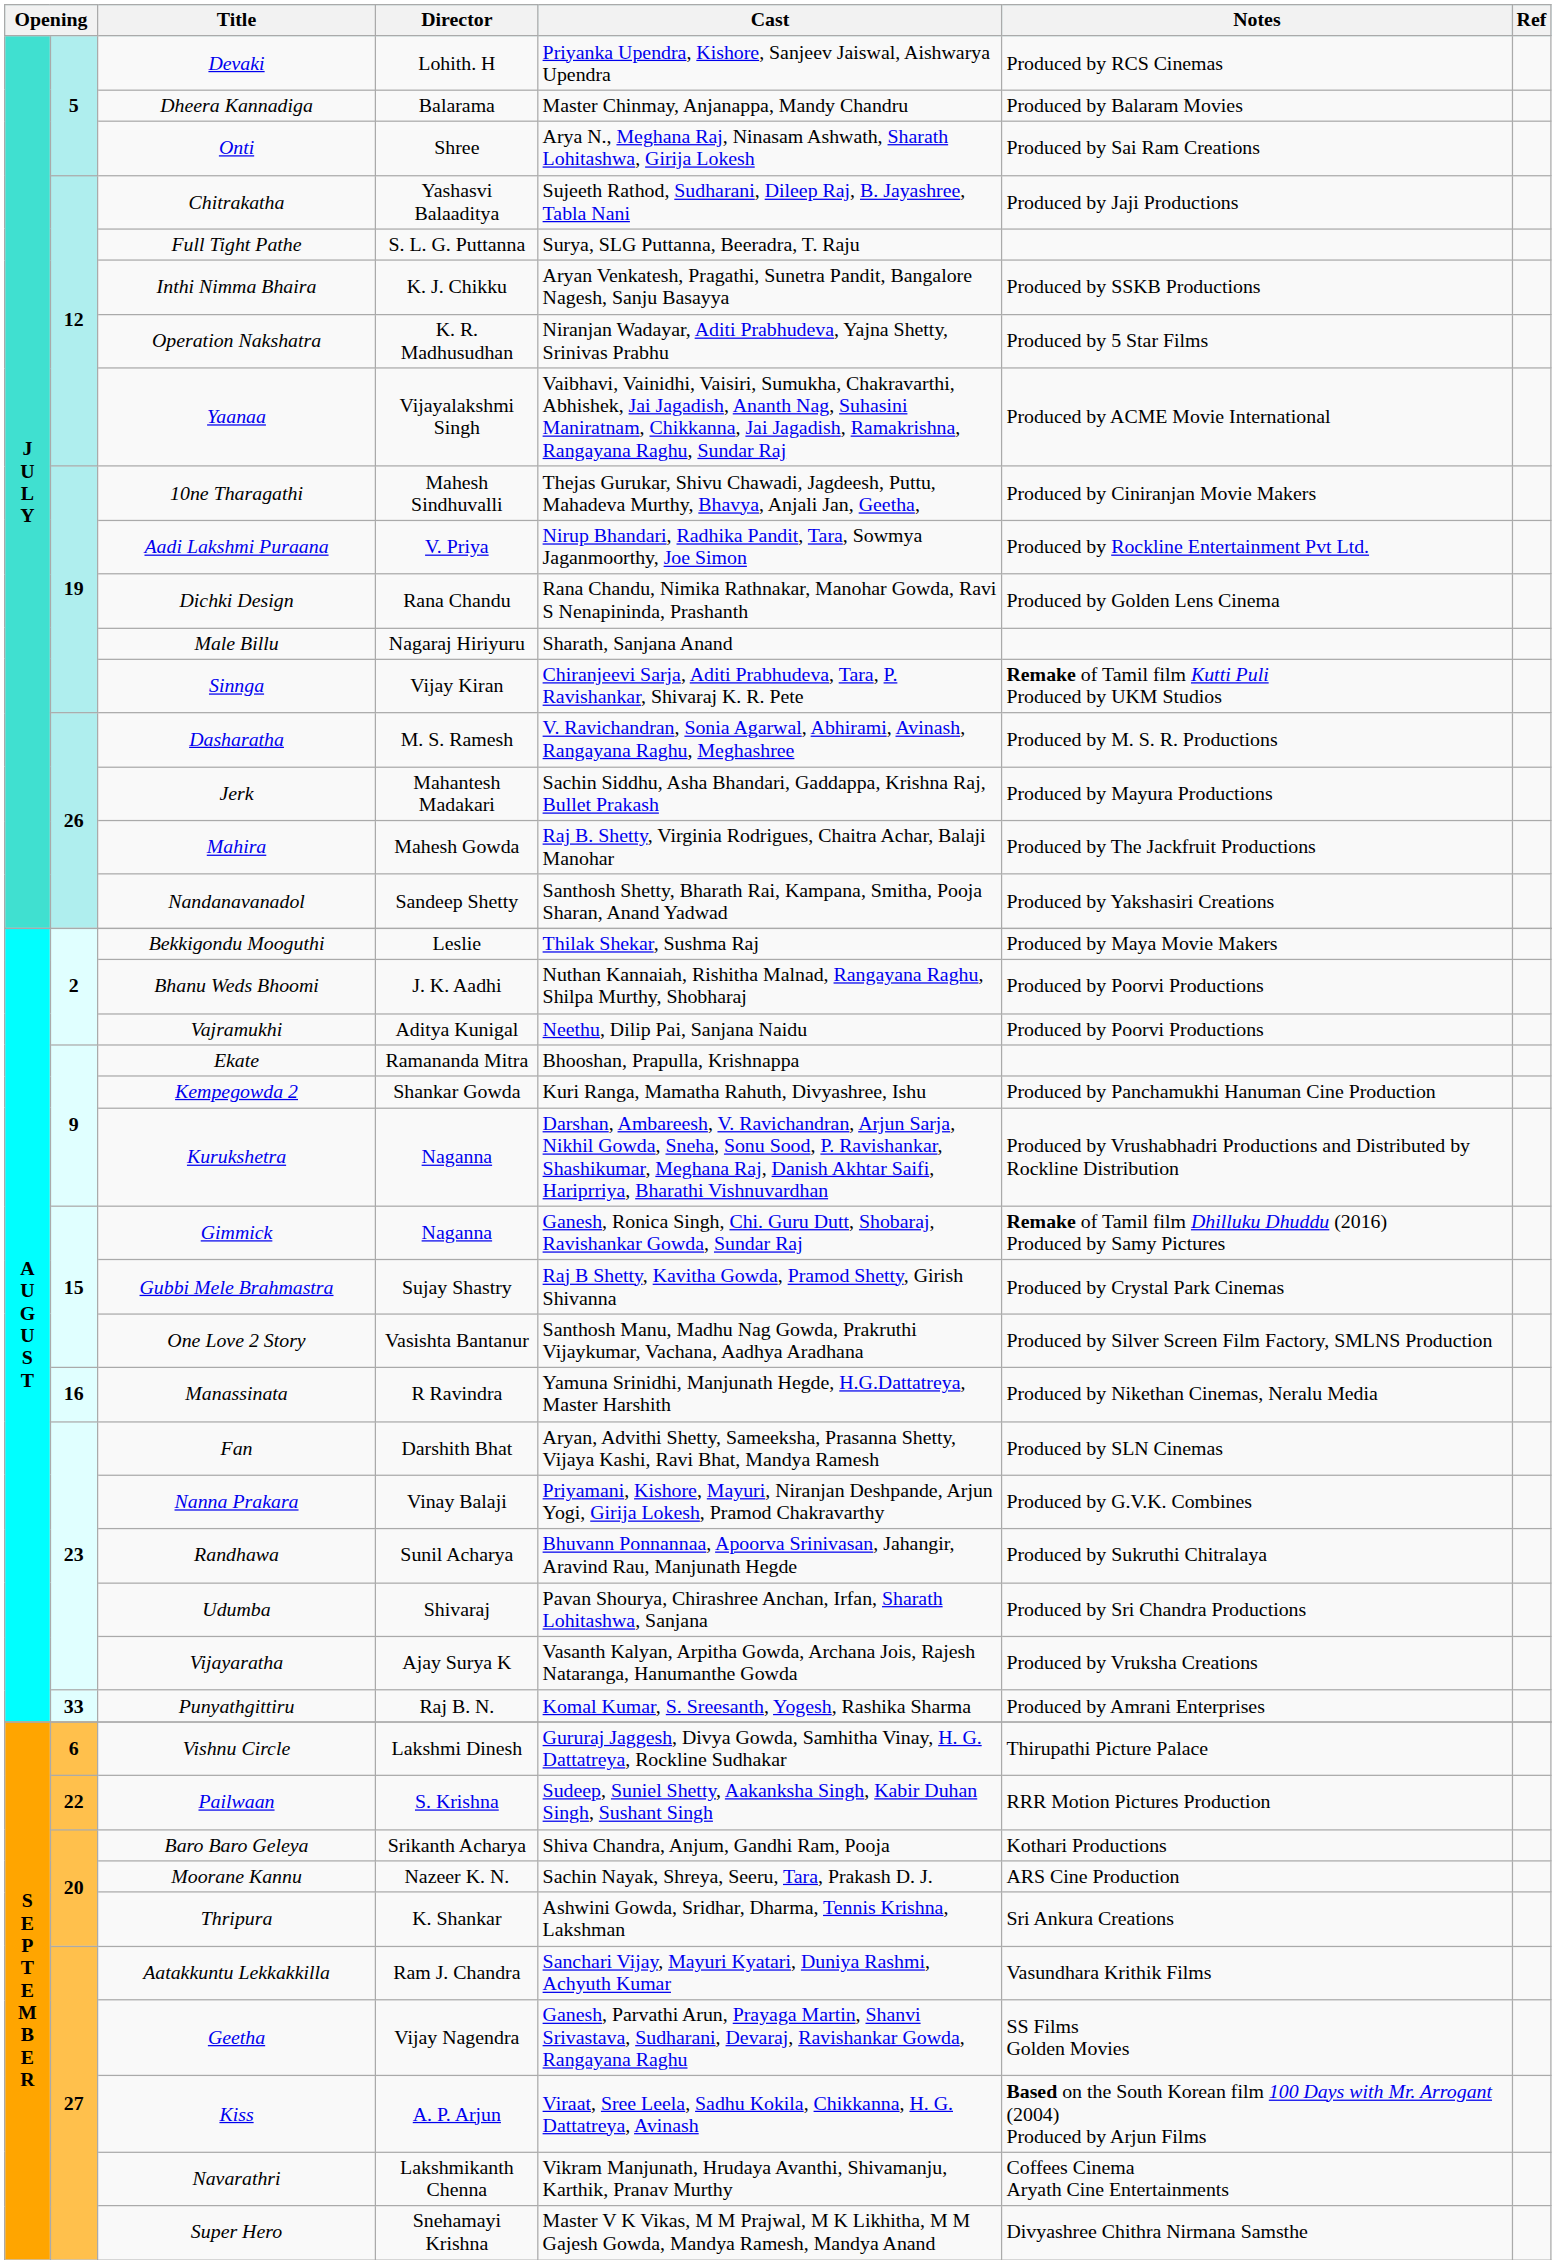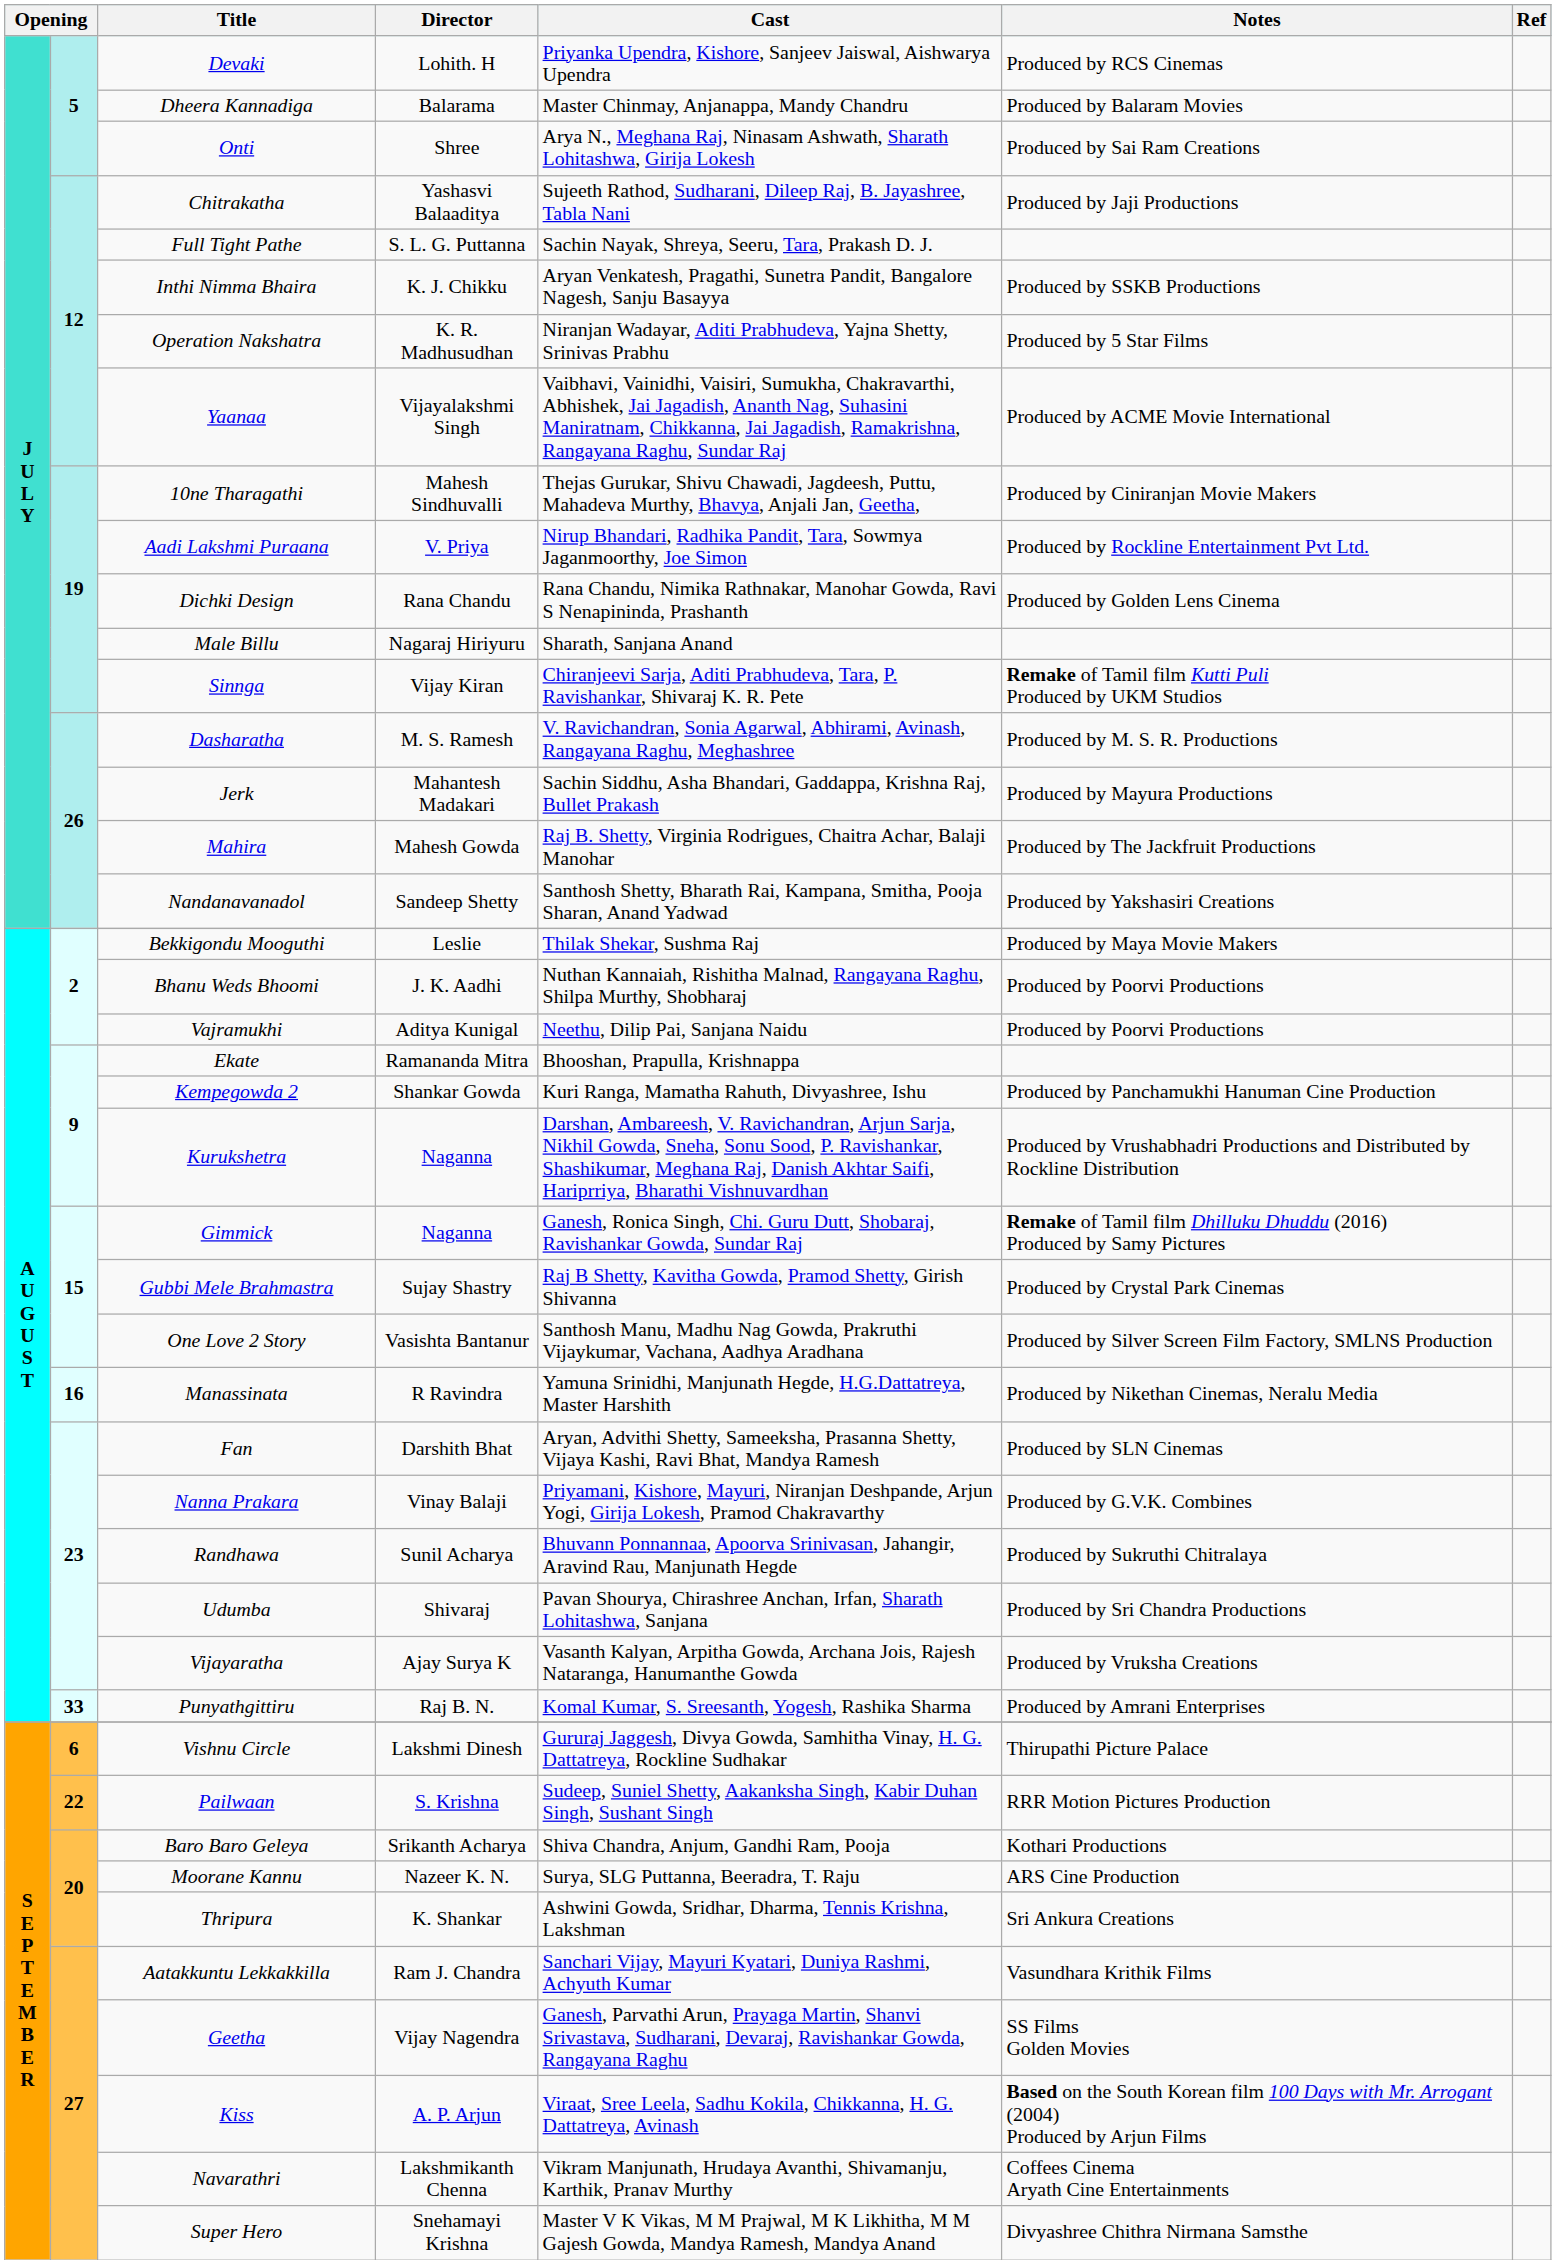(701, 244) Surya, SLG Puttanna, Beeradra, T. Raju -> (738, 244) Sachin Nayak, Shreya, Seeru, Tara, Prakash D. J.
(738, 1876) Sachin Nayak, Shreya, Seeru, Tara, Prakash D. J. -> (701, 1876) Surya, SLG Puttanna, Beeradra, T. Raju
